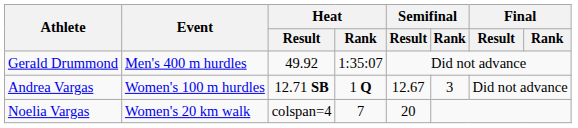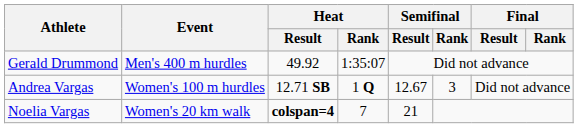(302, 111) normal -> (303, 111) bold
(408, 111) 20 -> (411, 111) 21
